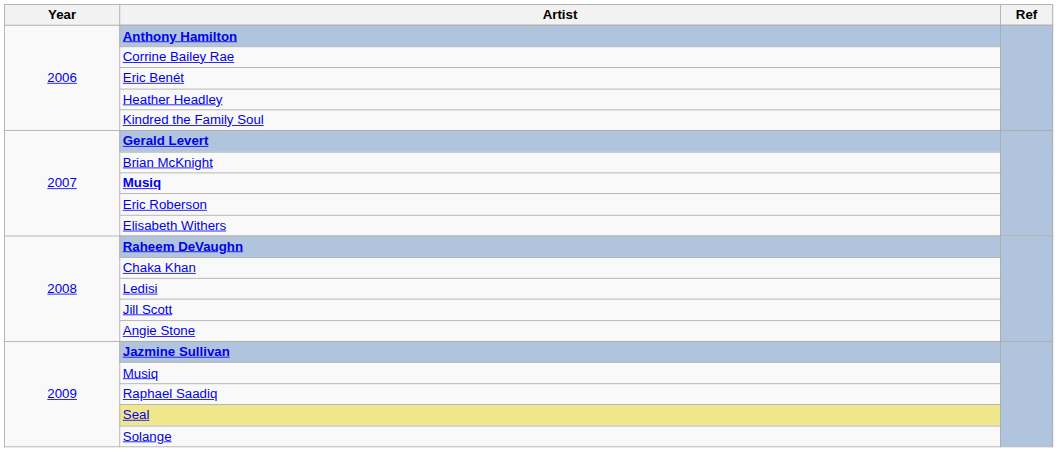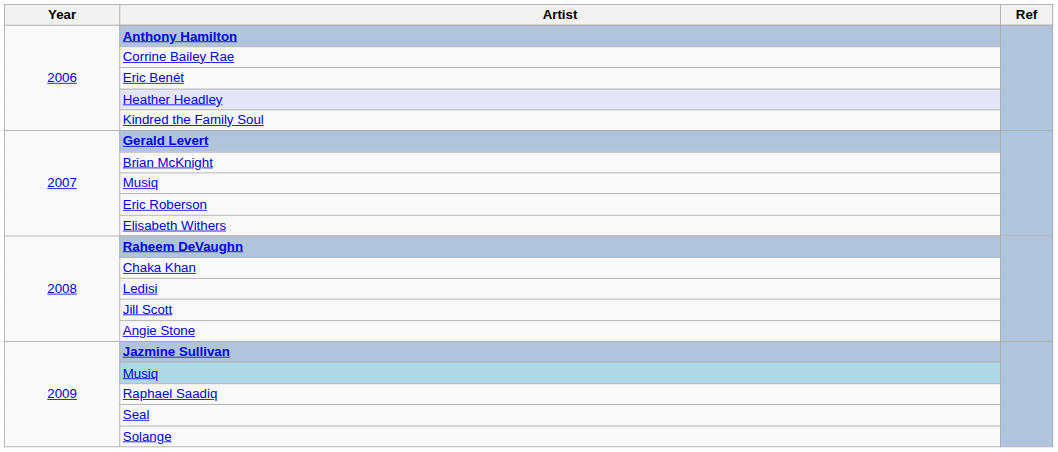(173, 99) no background -> (173, 99) lavender background
(142, 183) bold -> (140, 183) normal
(140, 373) no background -> (140, 373) lightblue background
(136, 415) khaki background -> (136, 415) no background
